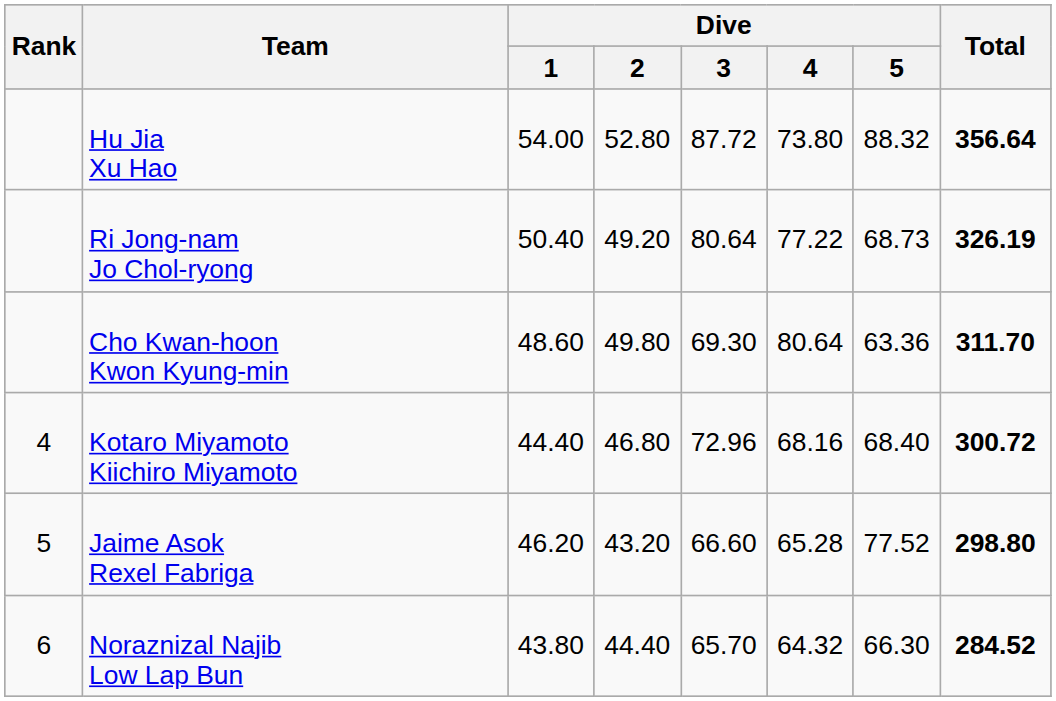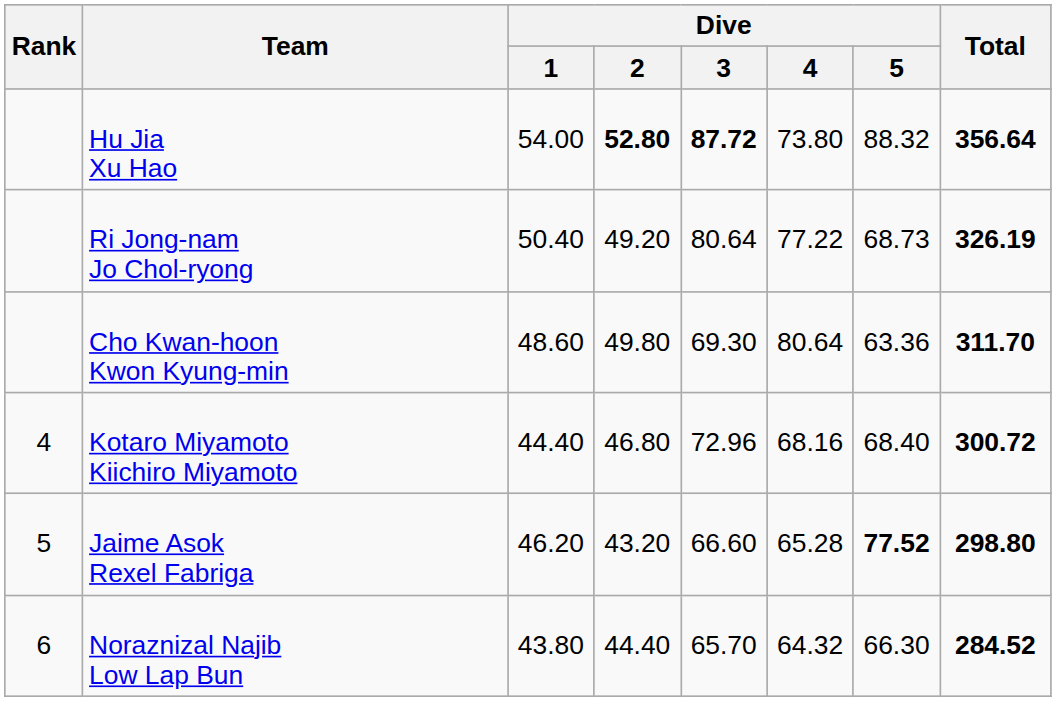(637, 138) normal -> (637, 138) bold
(724, 138) normal -> (724, 138) bold
(897, 543) normal -> (897, 543) bold
